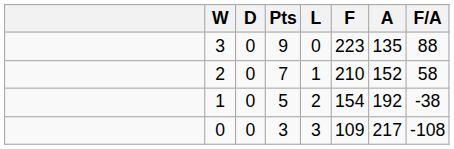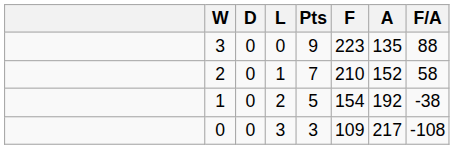columns swapped: (316, 18) <-> (283, 18)
